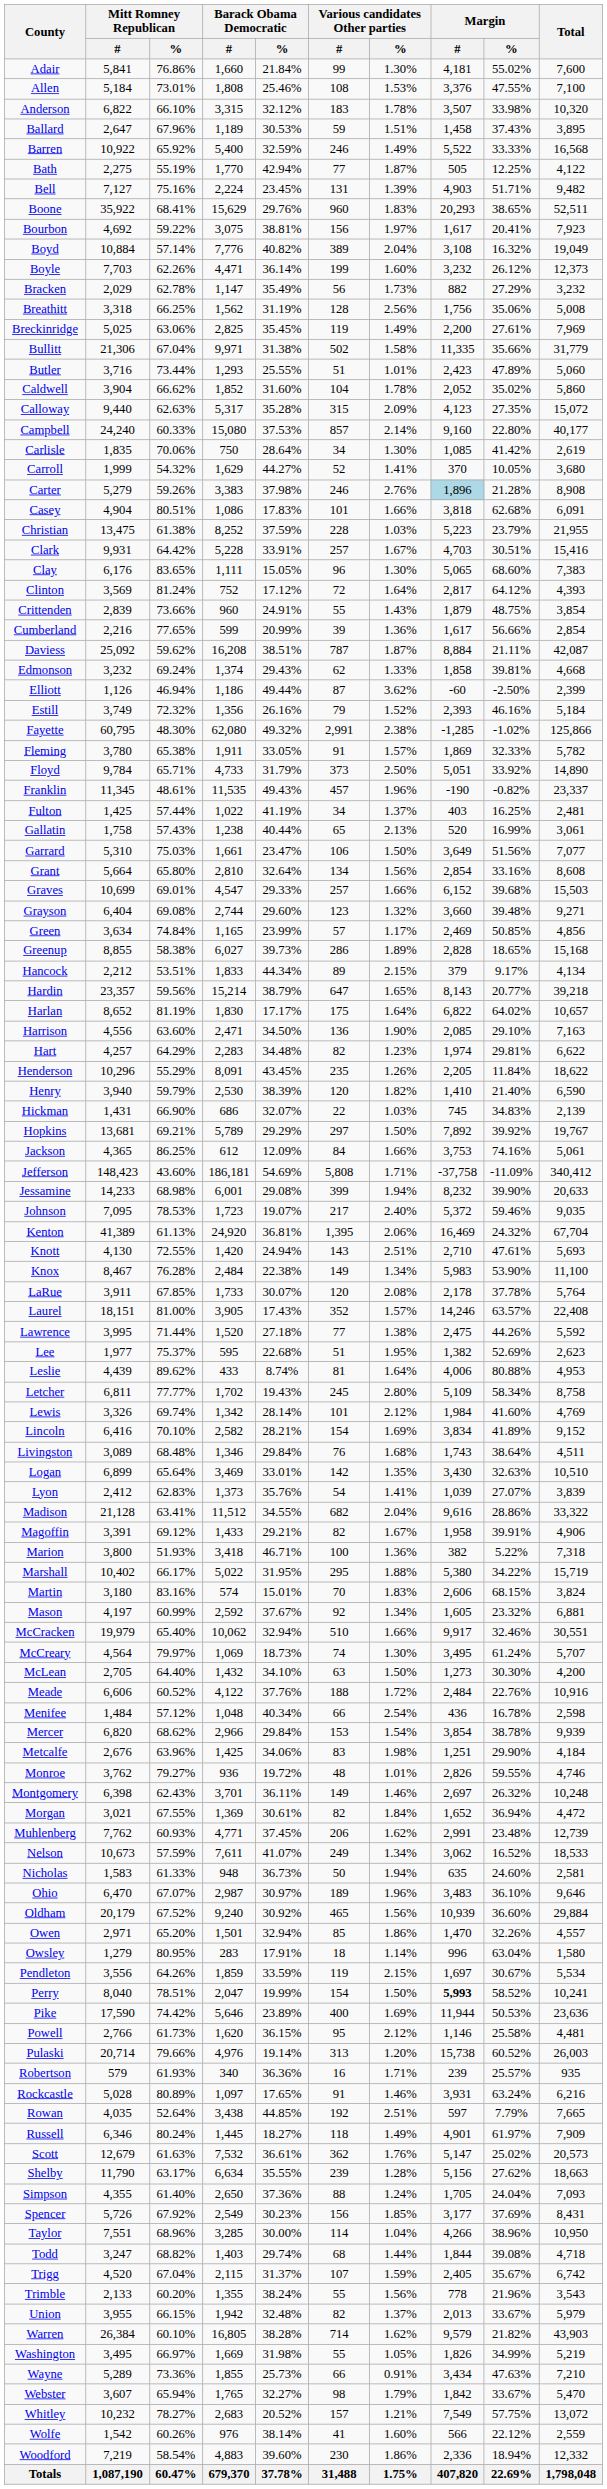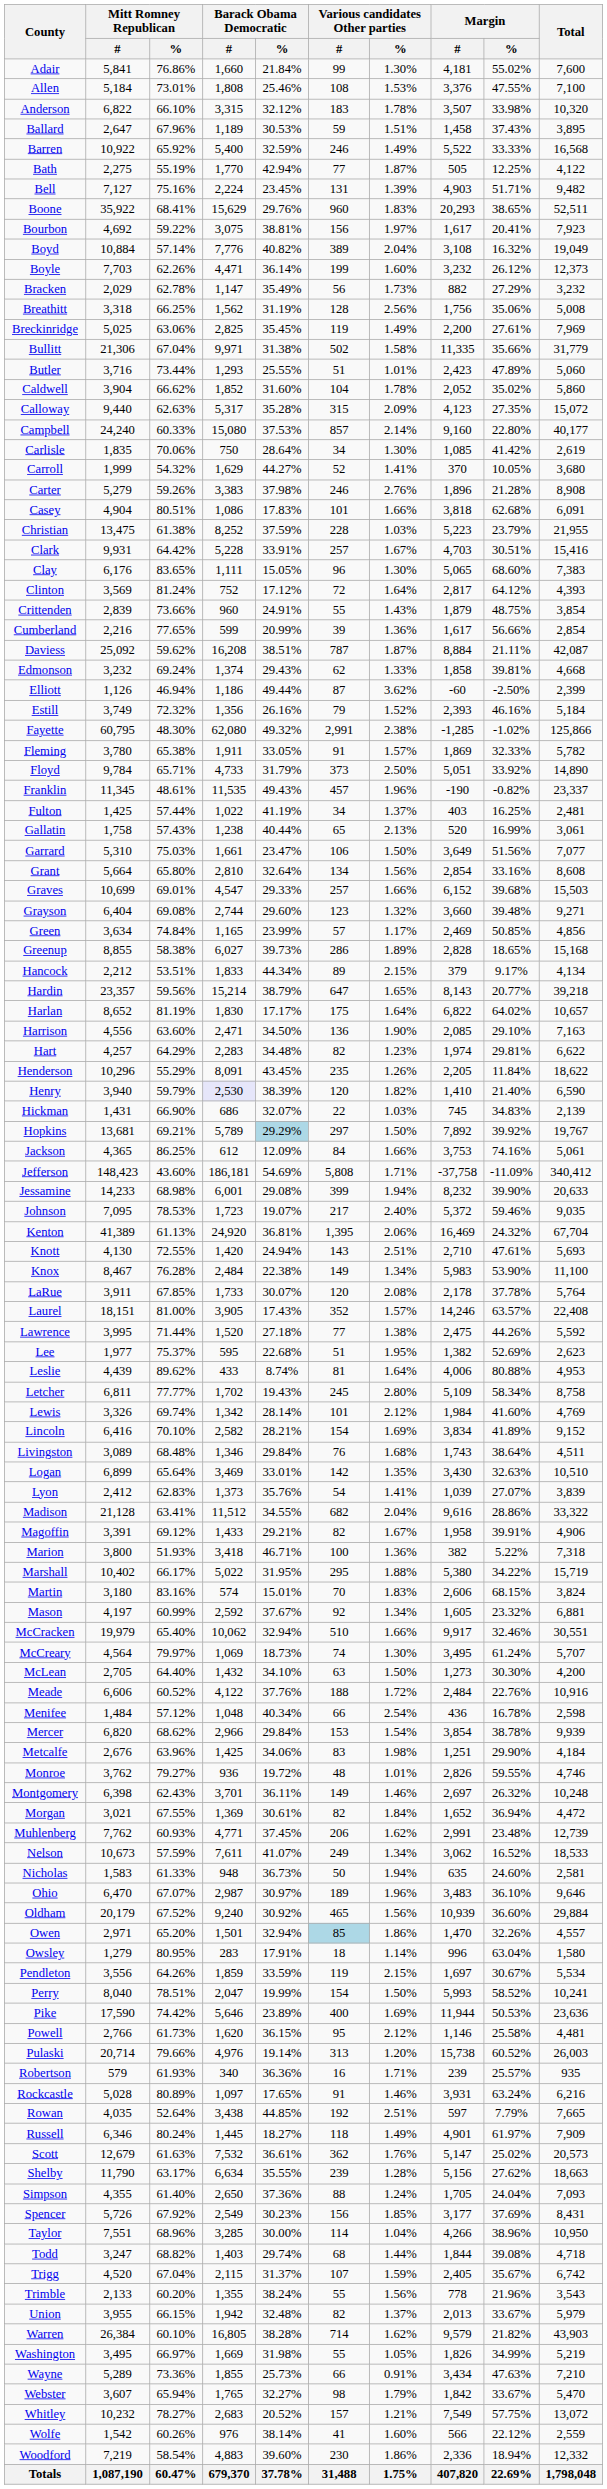(457, 489) lightblue background -> (457, 489) no background
(229, 1091) no background -> (229, 1091) lavender background
(282, 1131) no background -> (282, 1131) lightblue background
(339, 1933) no background -> (339, 1933) lightblue background
(457, 1993) bold -> (457, 1993) normal
